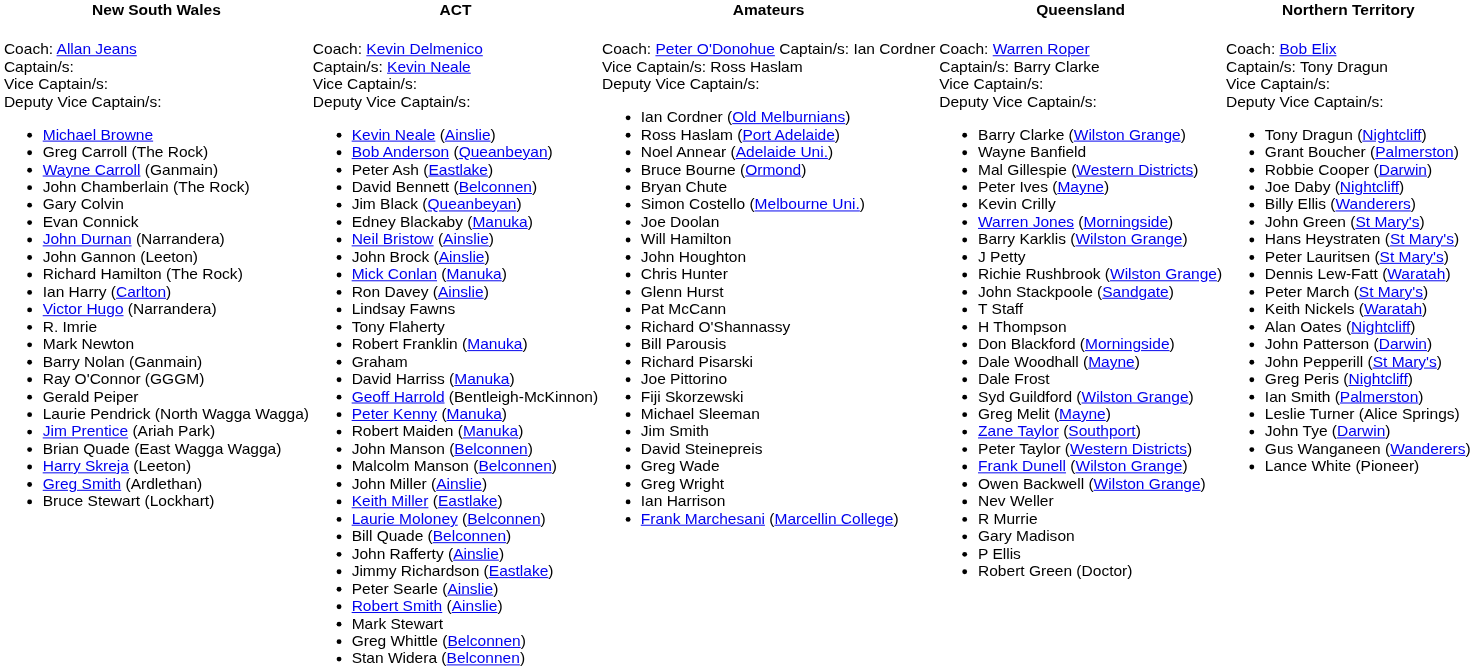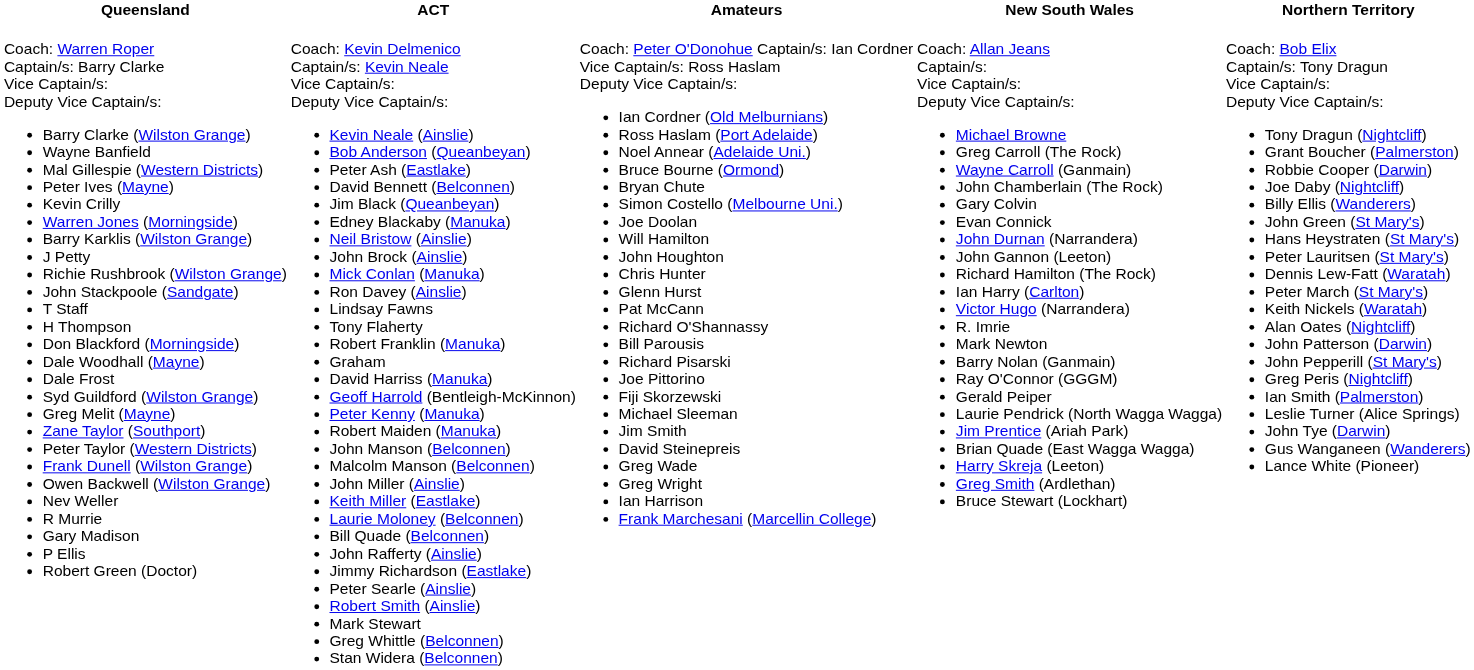columns swapped: (1081, 10) <-> (156, 10)
